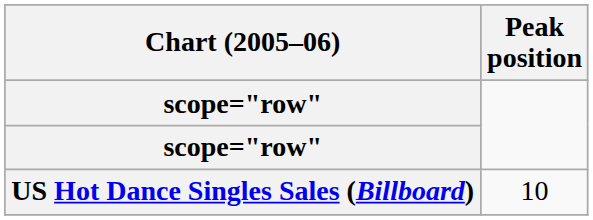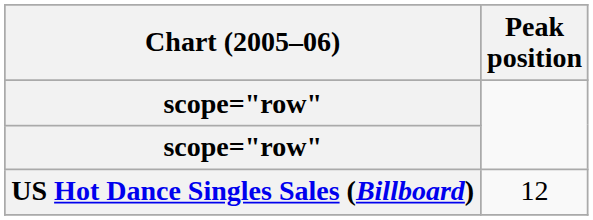(535, 191) 10 -> (535, 191) 12
